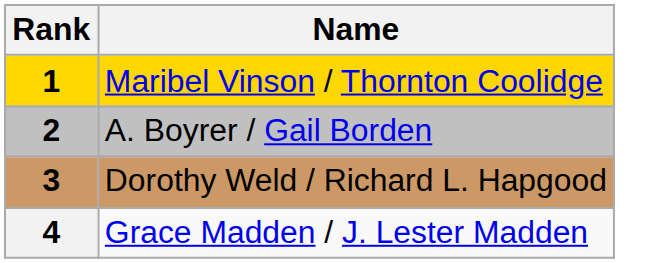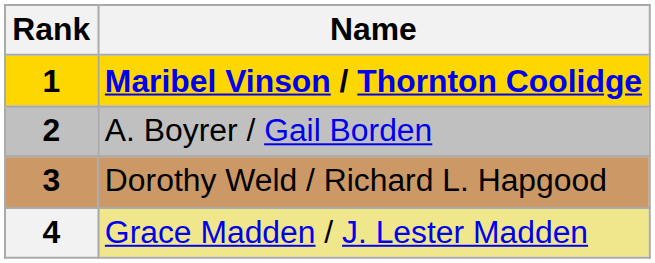(354, 80) normal -> (373, 80) bold
(346, 231) no background -> (346, 231) khaki background
